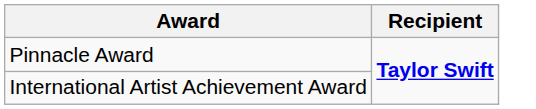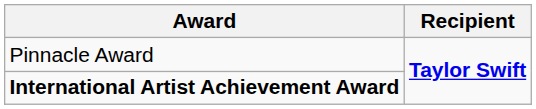(188, 87) normal -> (204, 87) bold
